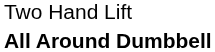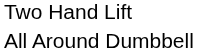(108, 41) bold -> (99, 41) normal
